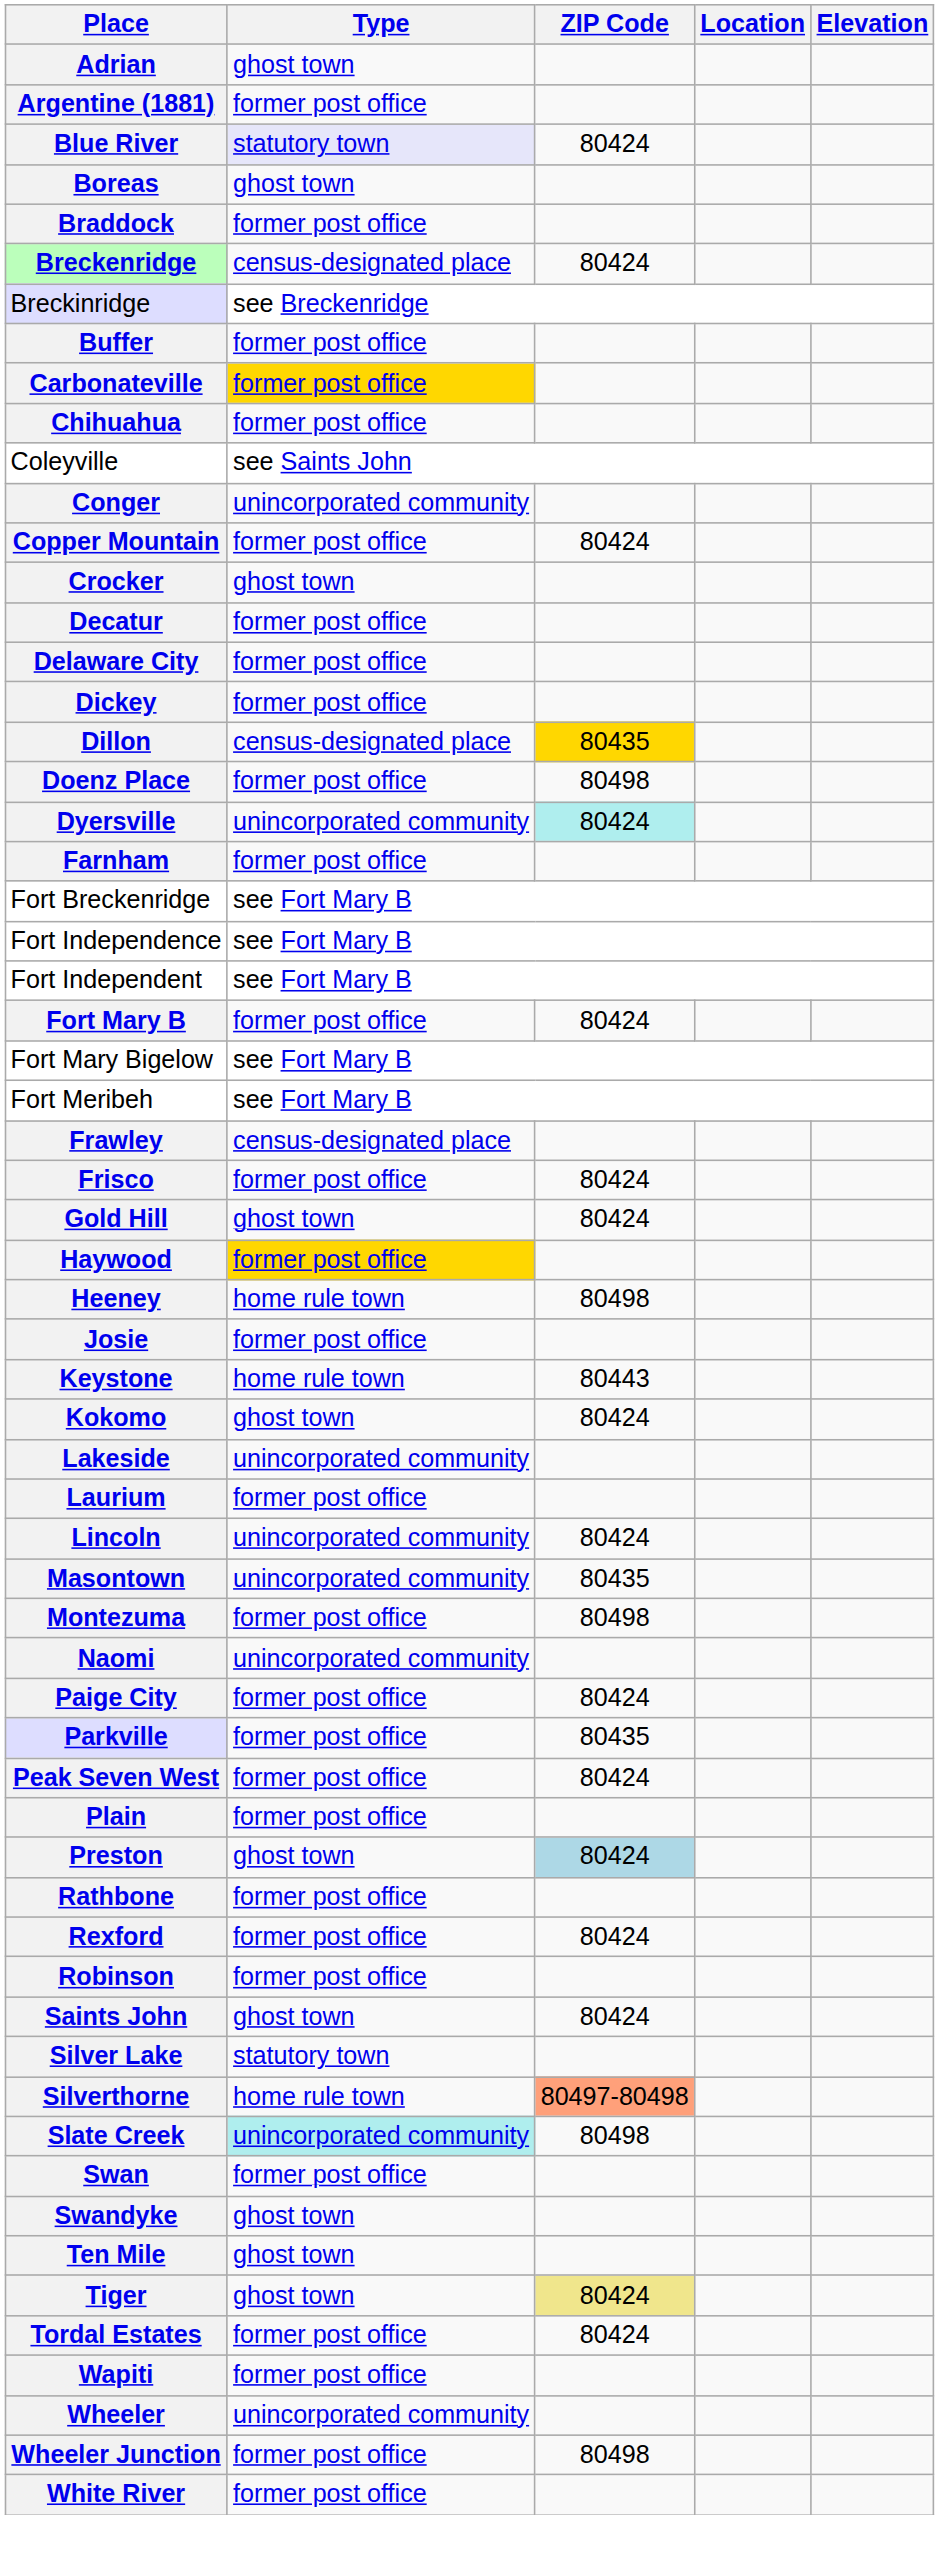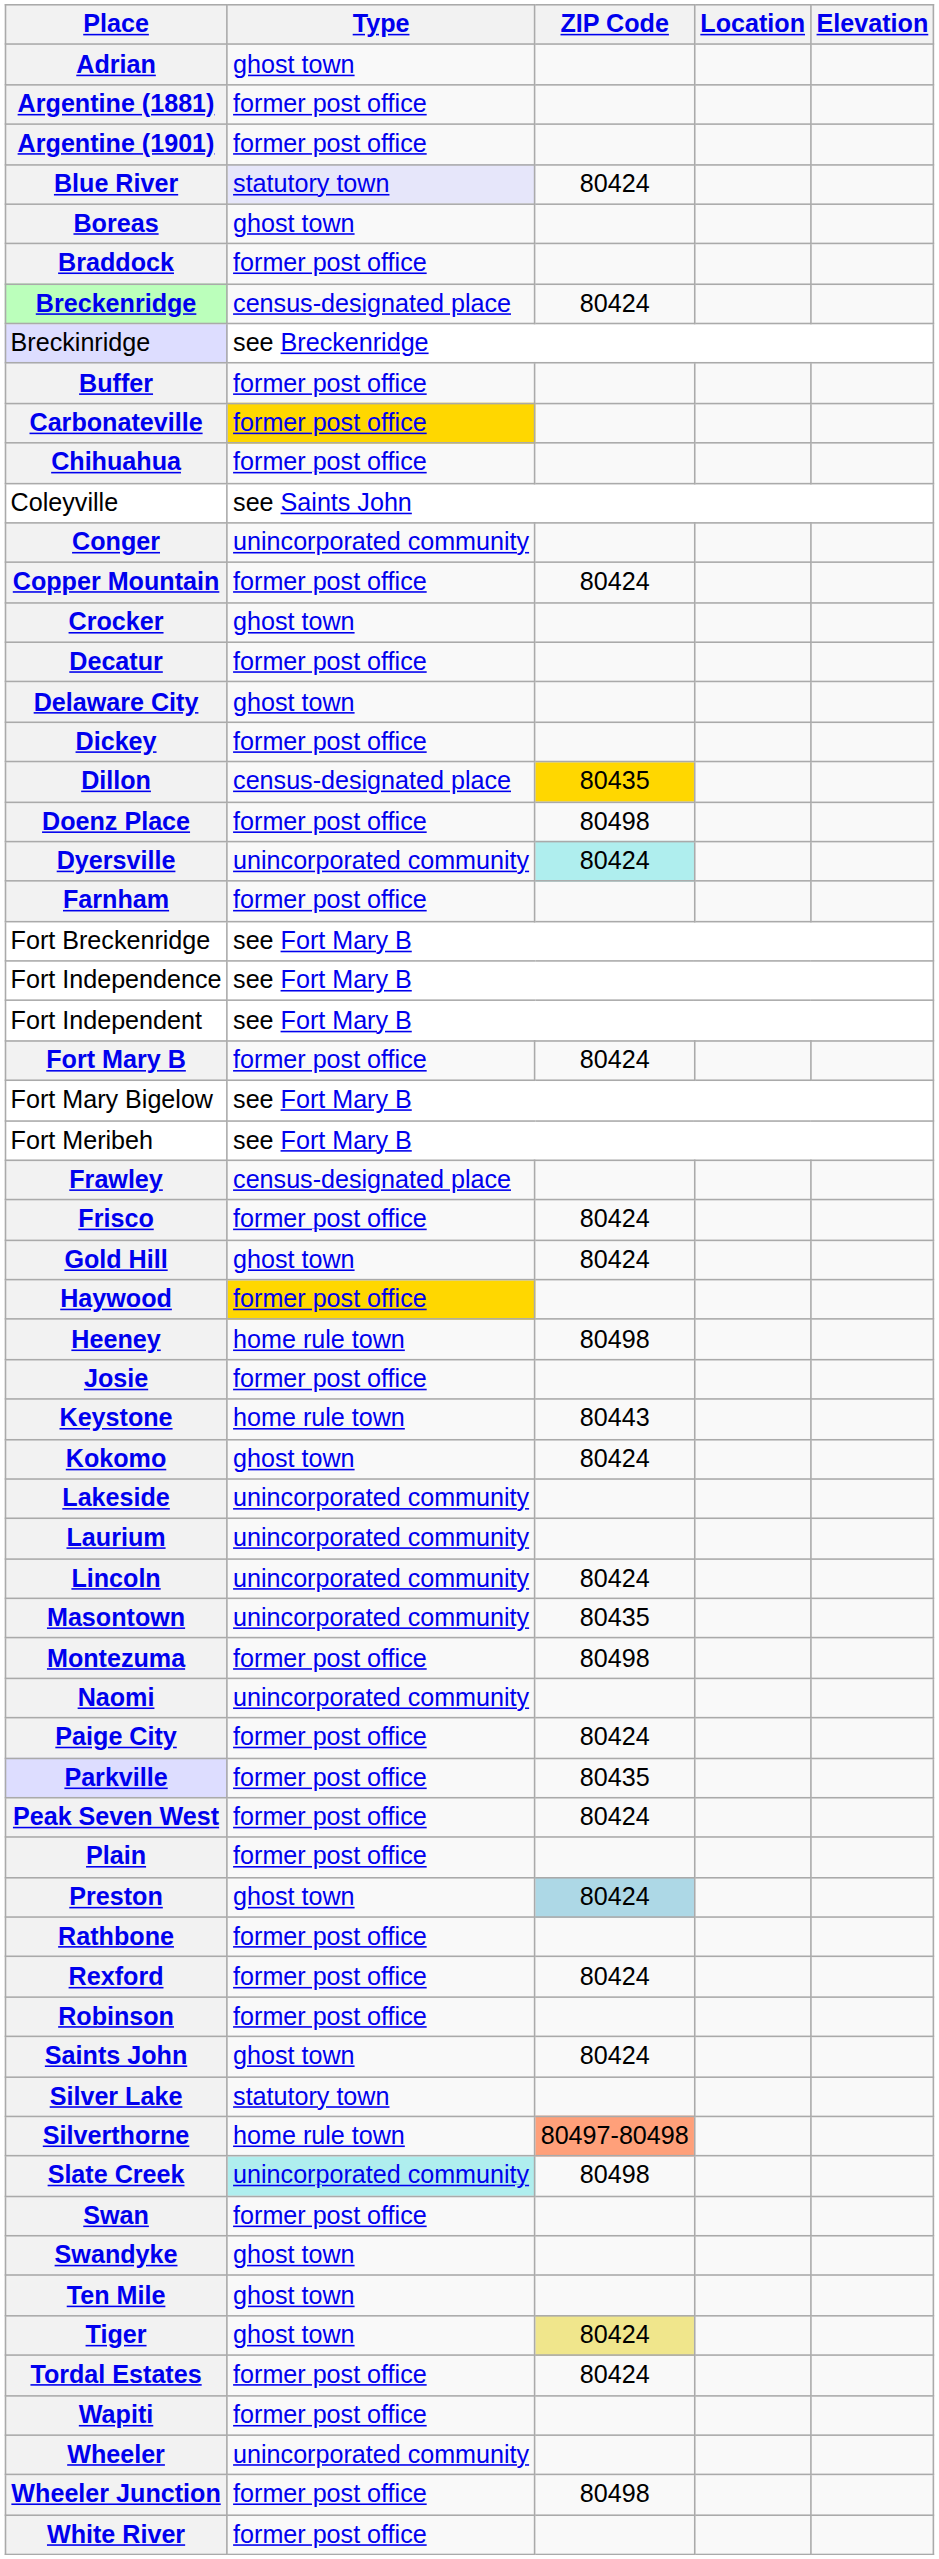+ row: (116, 143)
(330, 661) former post office -> (294, 701) ghost town
(330, 1498) former post office -> (381, 1538) unincorporated community
